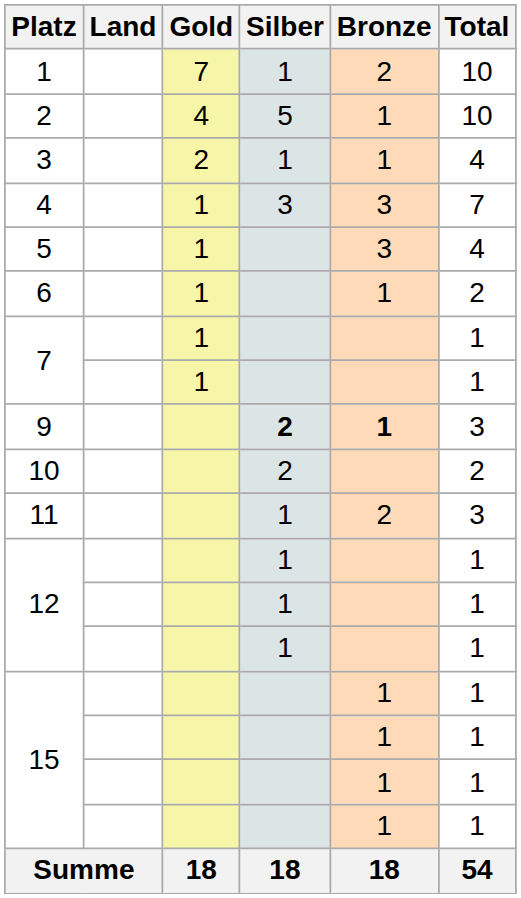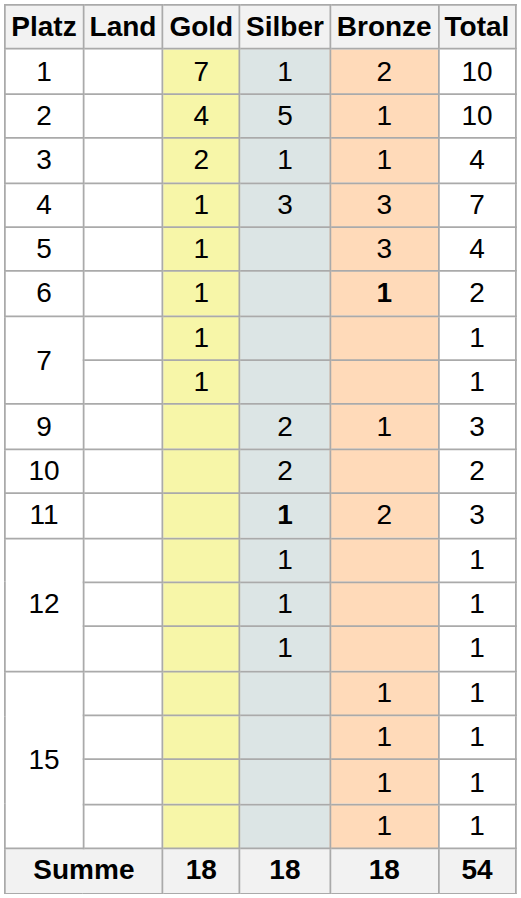(384, 293) normal -> (384, 293) bold
(285, 426) bold -> (285, 426) normal
(384, 426) bold -> (384, 426) normal
(285, 515) normal -> (285, 515) bold
